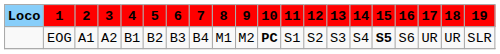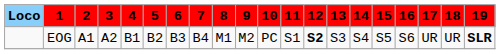(269, 38) bold -> (269, 38) normal
(315, 38) normal -> (315, 38) bold
(384, 38) bold -> (384, 38) normal
(479, 38) normal -> (479, 38) bold
